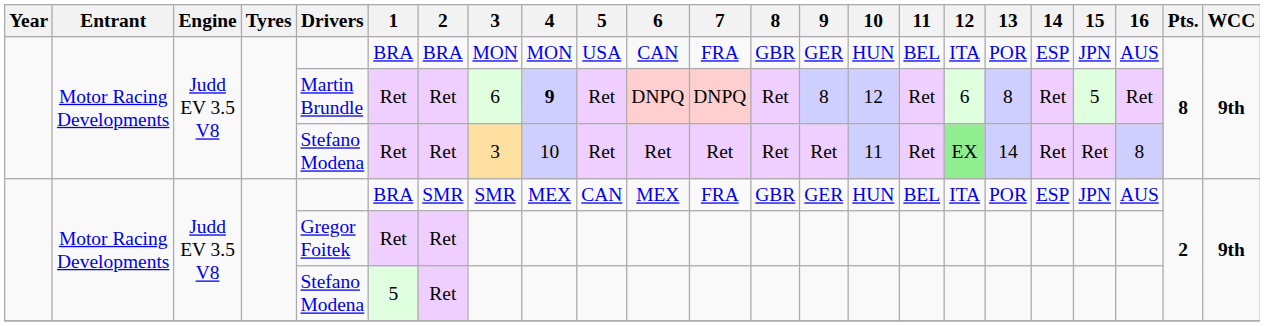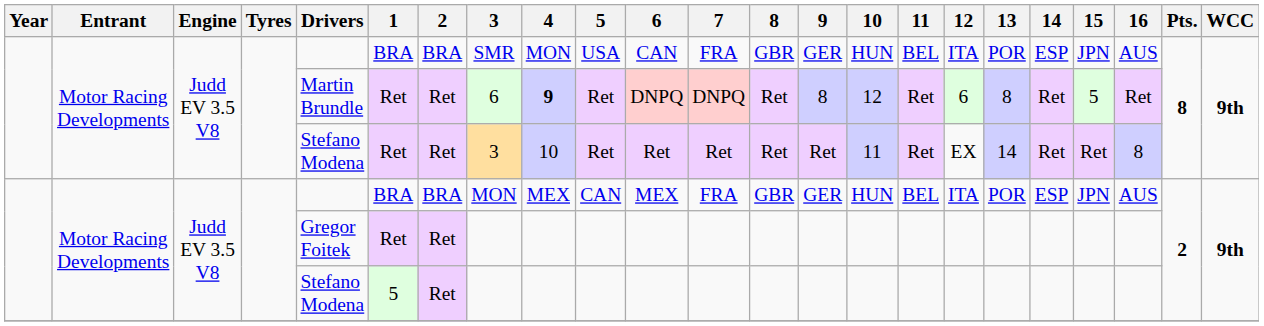(495, 52) MON -> (494, 52) SMR
(965, 151) lightgreen background -> (963, 151) no background
(443, 195) SMR -> (442, 195) BRA
(495, 195) SMR -> (494, 195) MON
